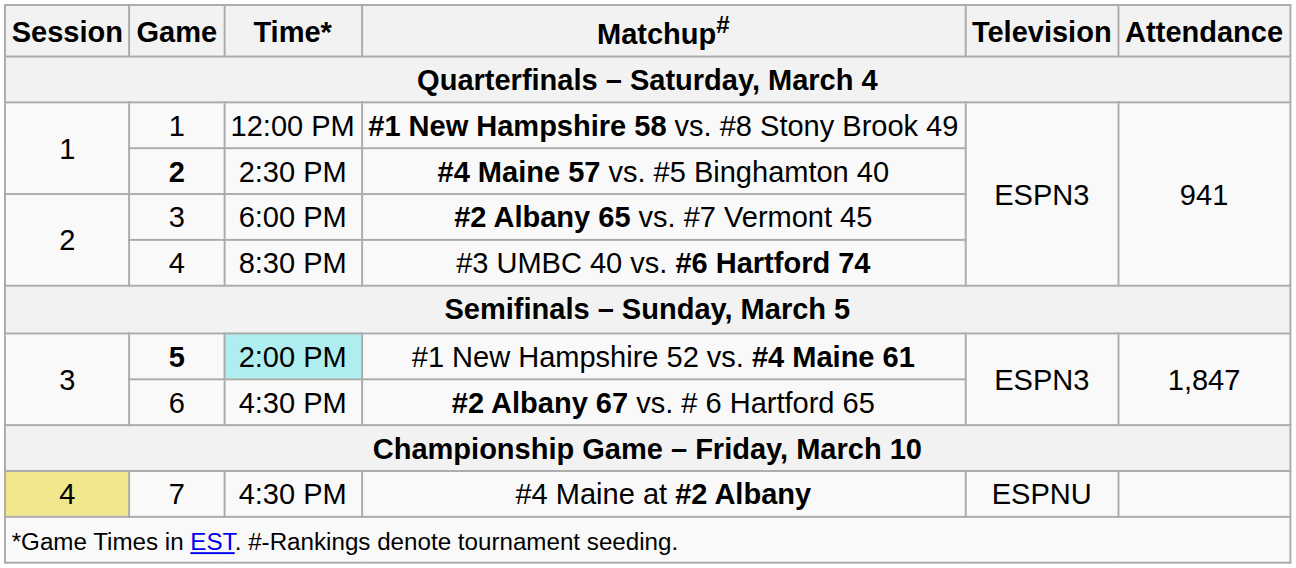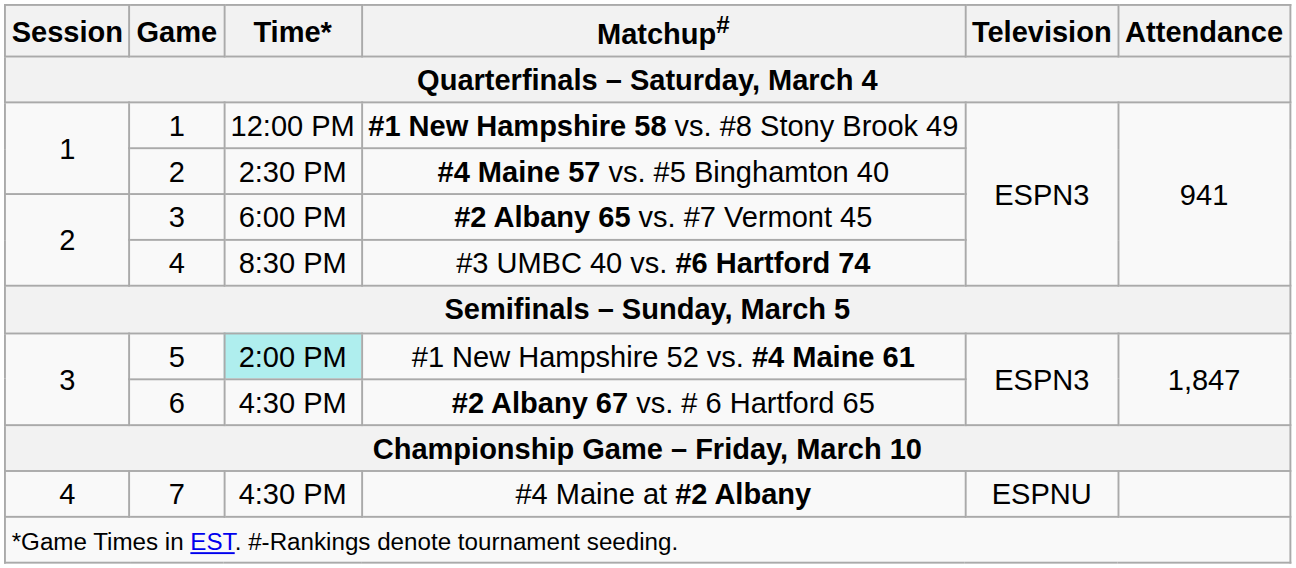(177, 172) bold -> (177, 172) normal
(177, 356) bold -> (177, 356) normal
(67, 494) khaki background -> (67, 494) no background
